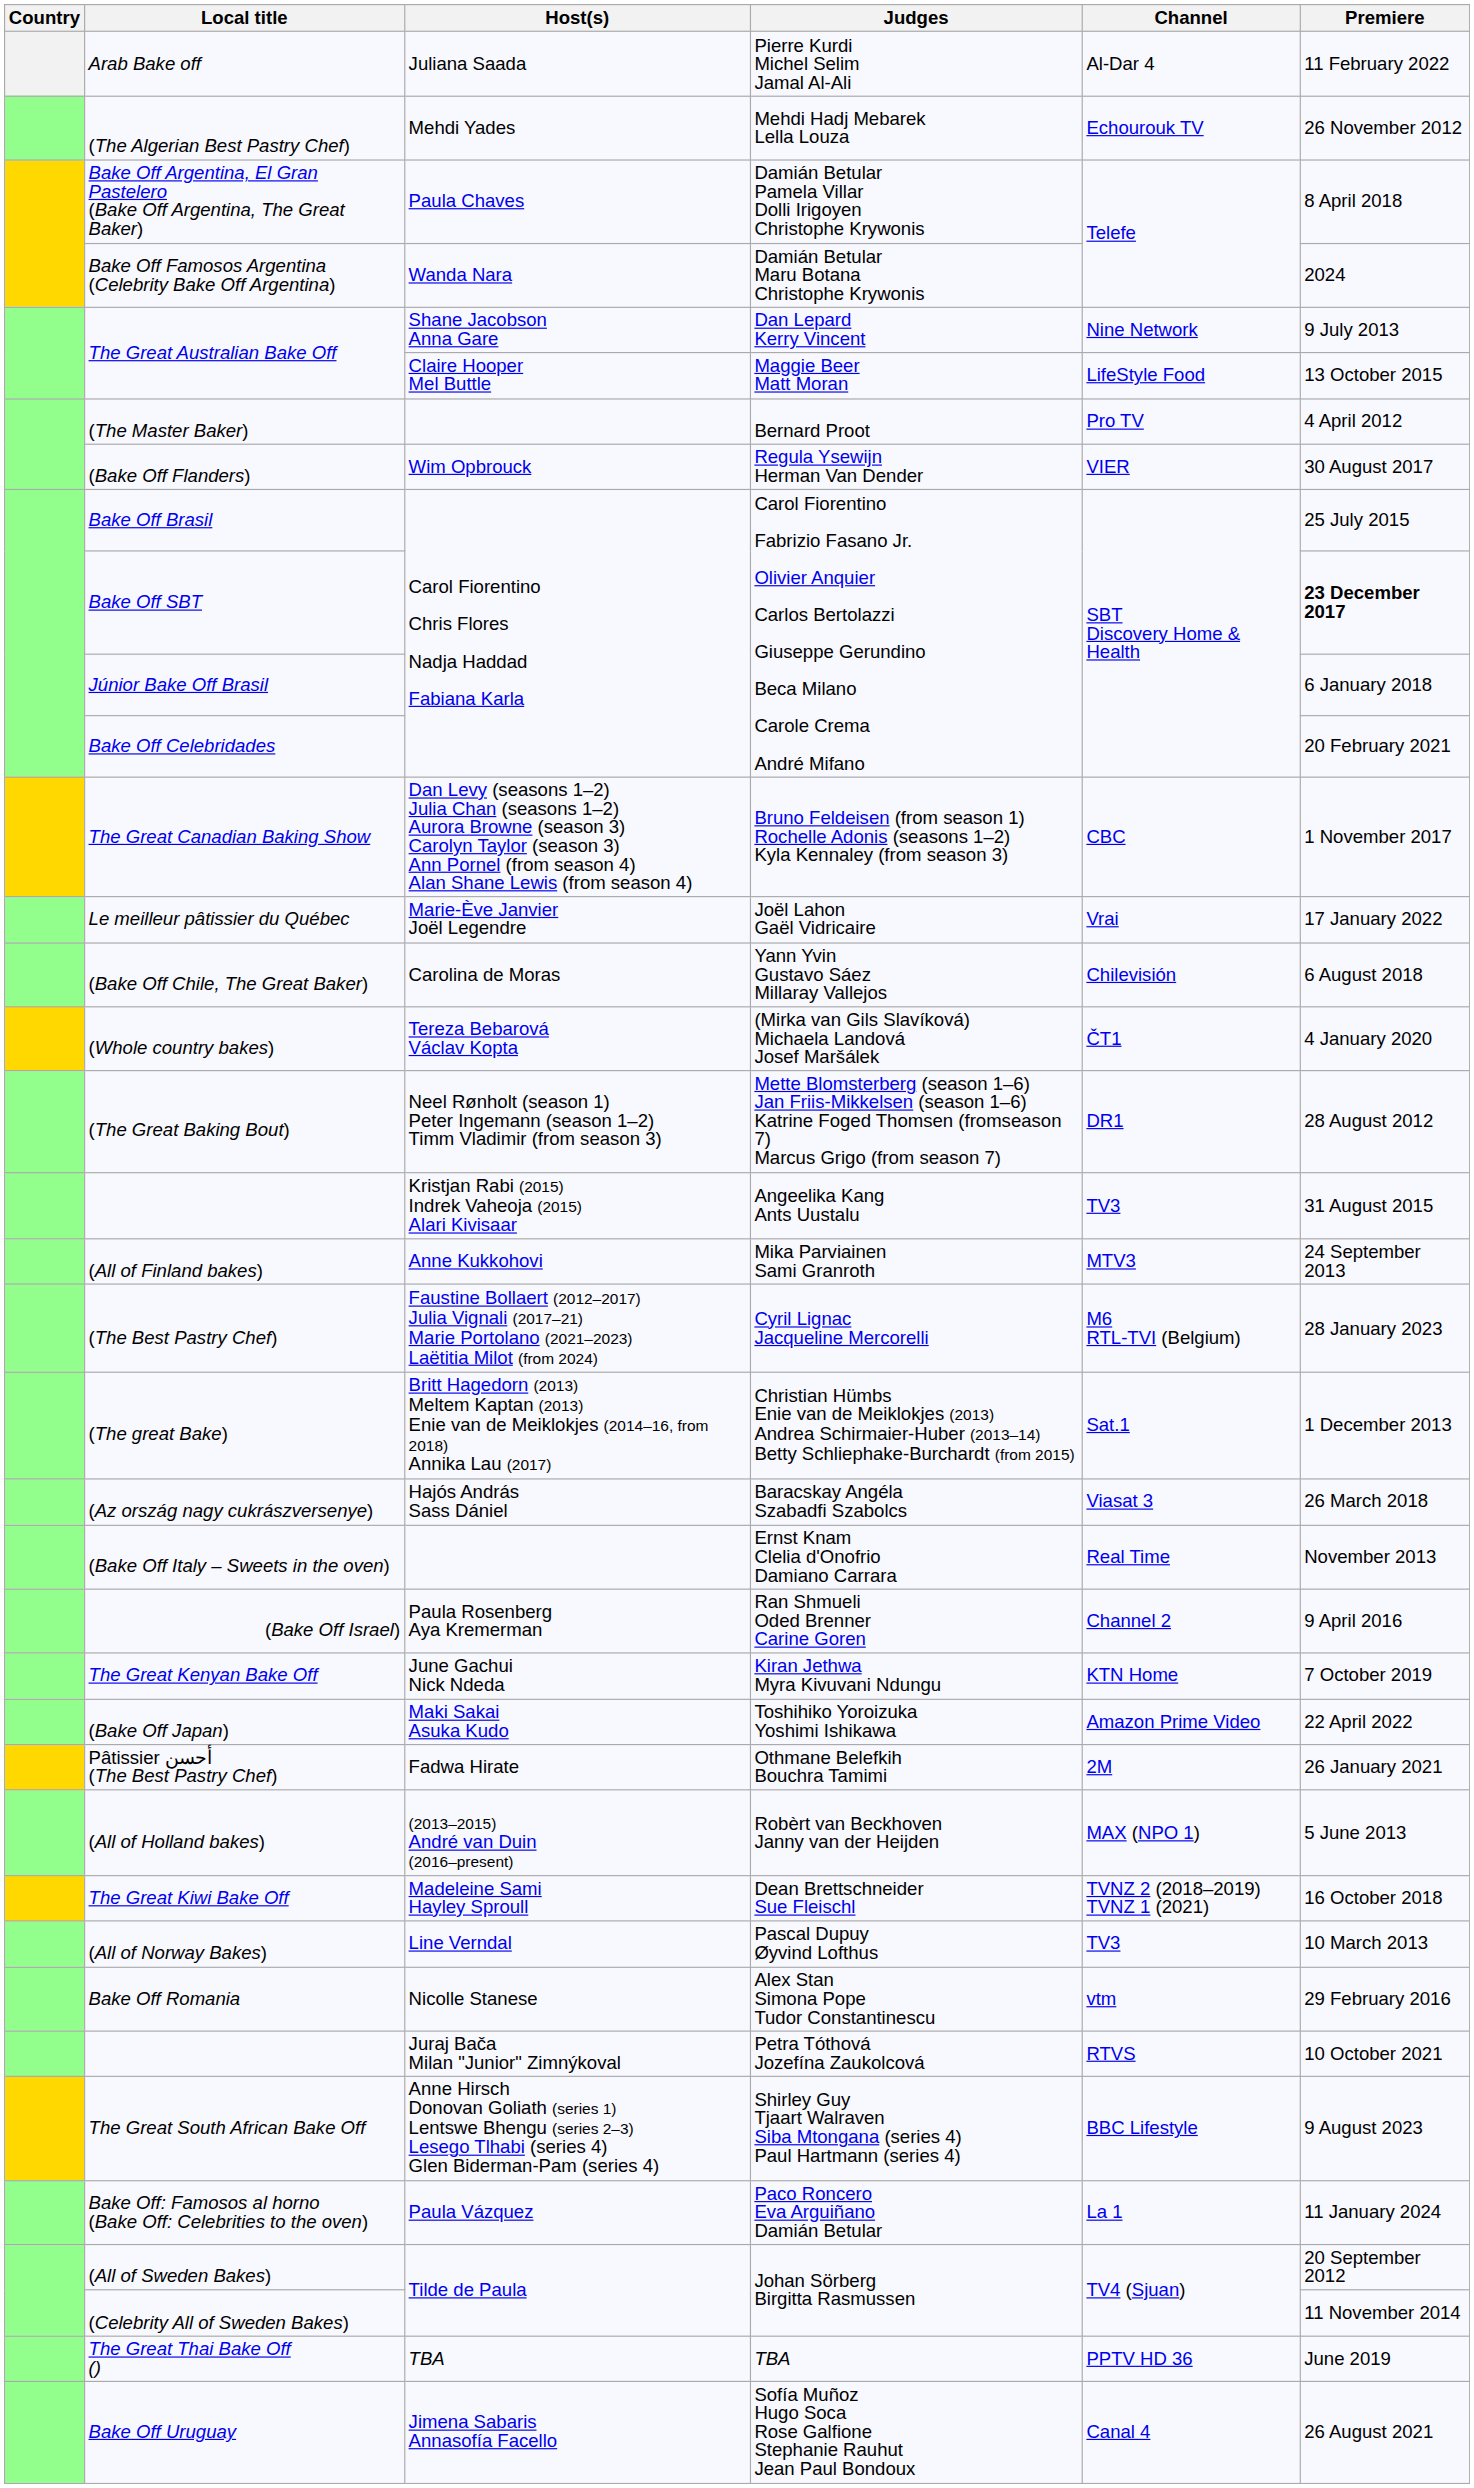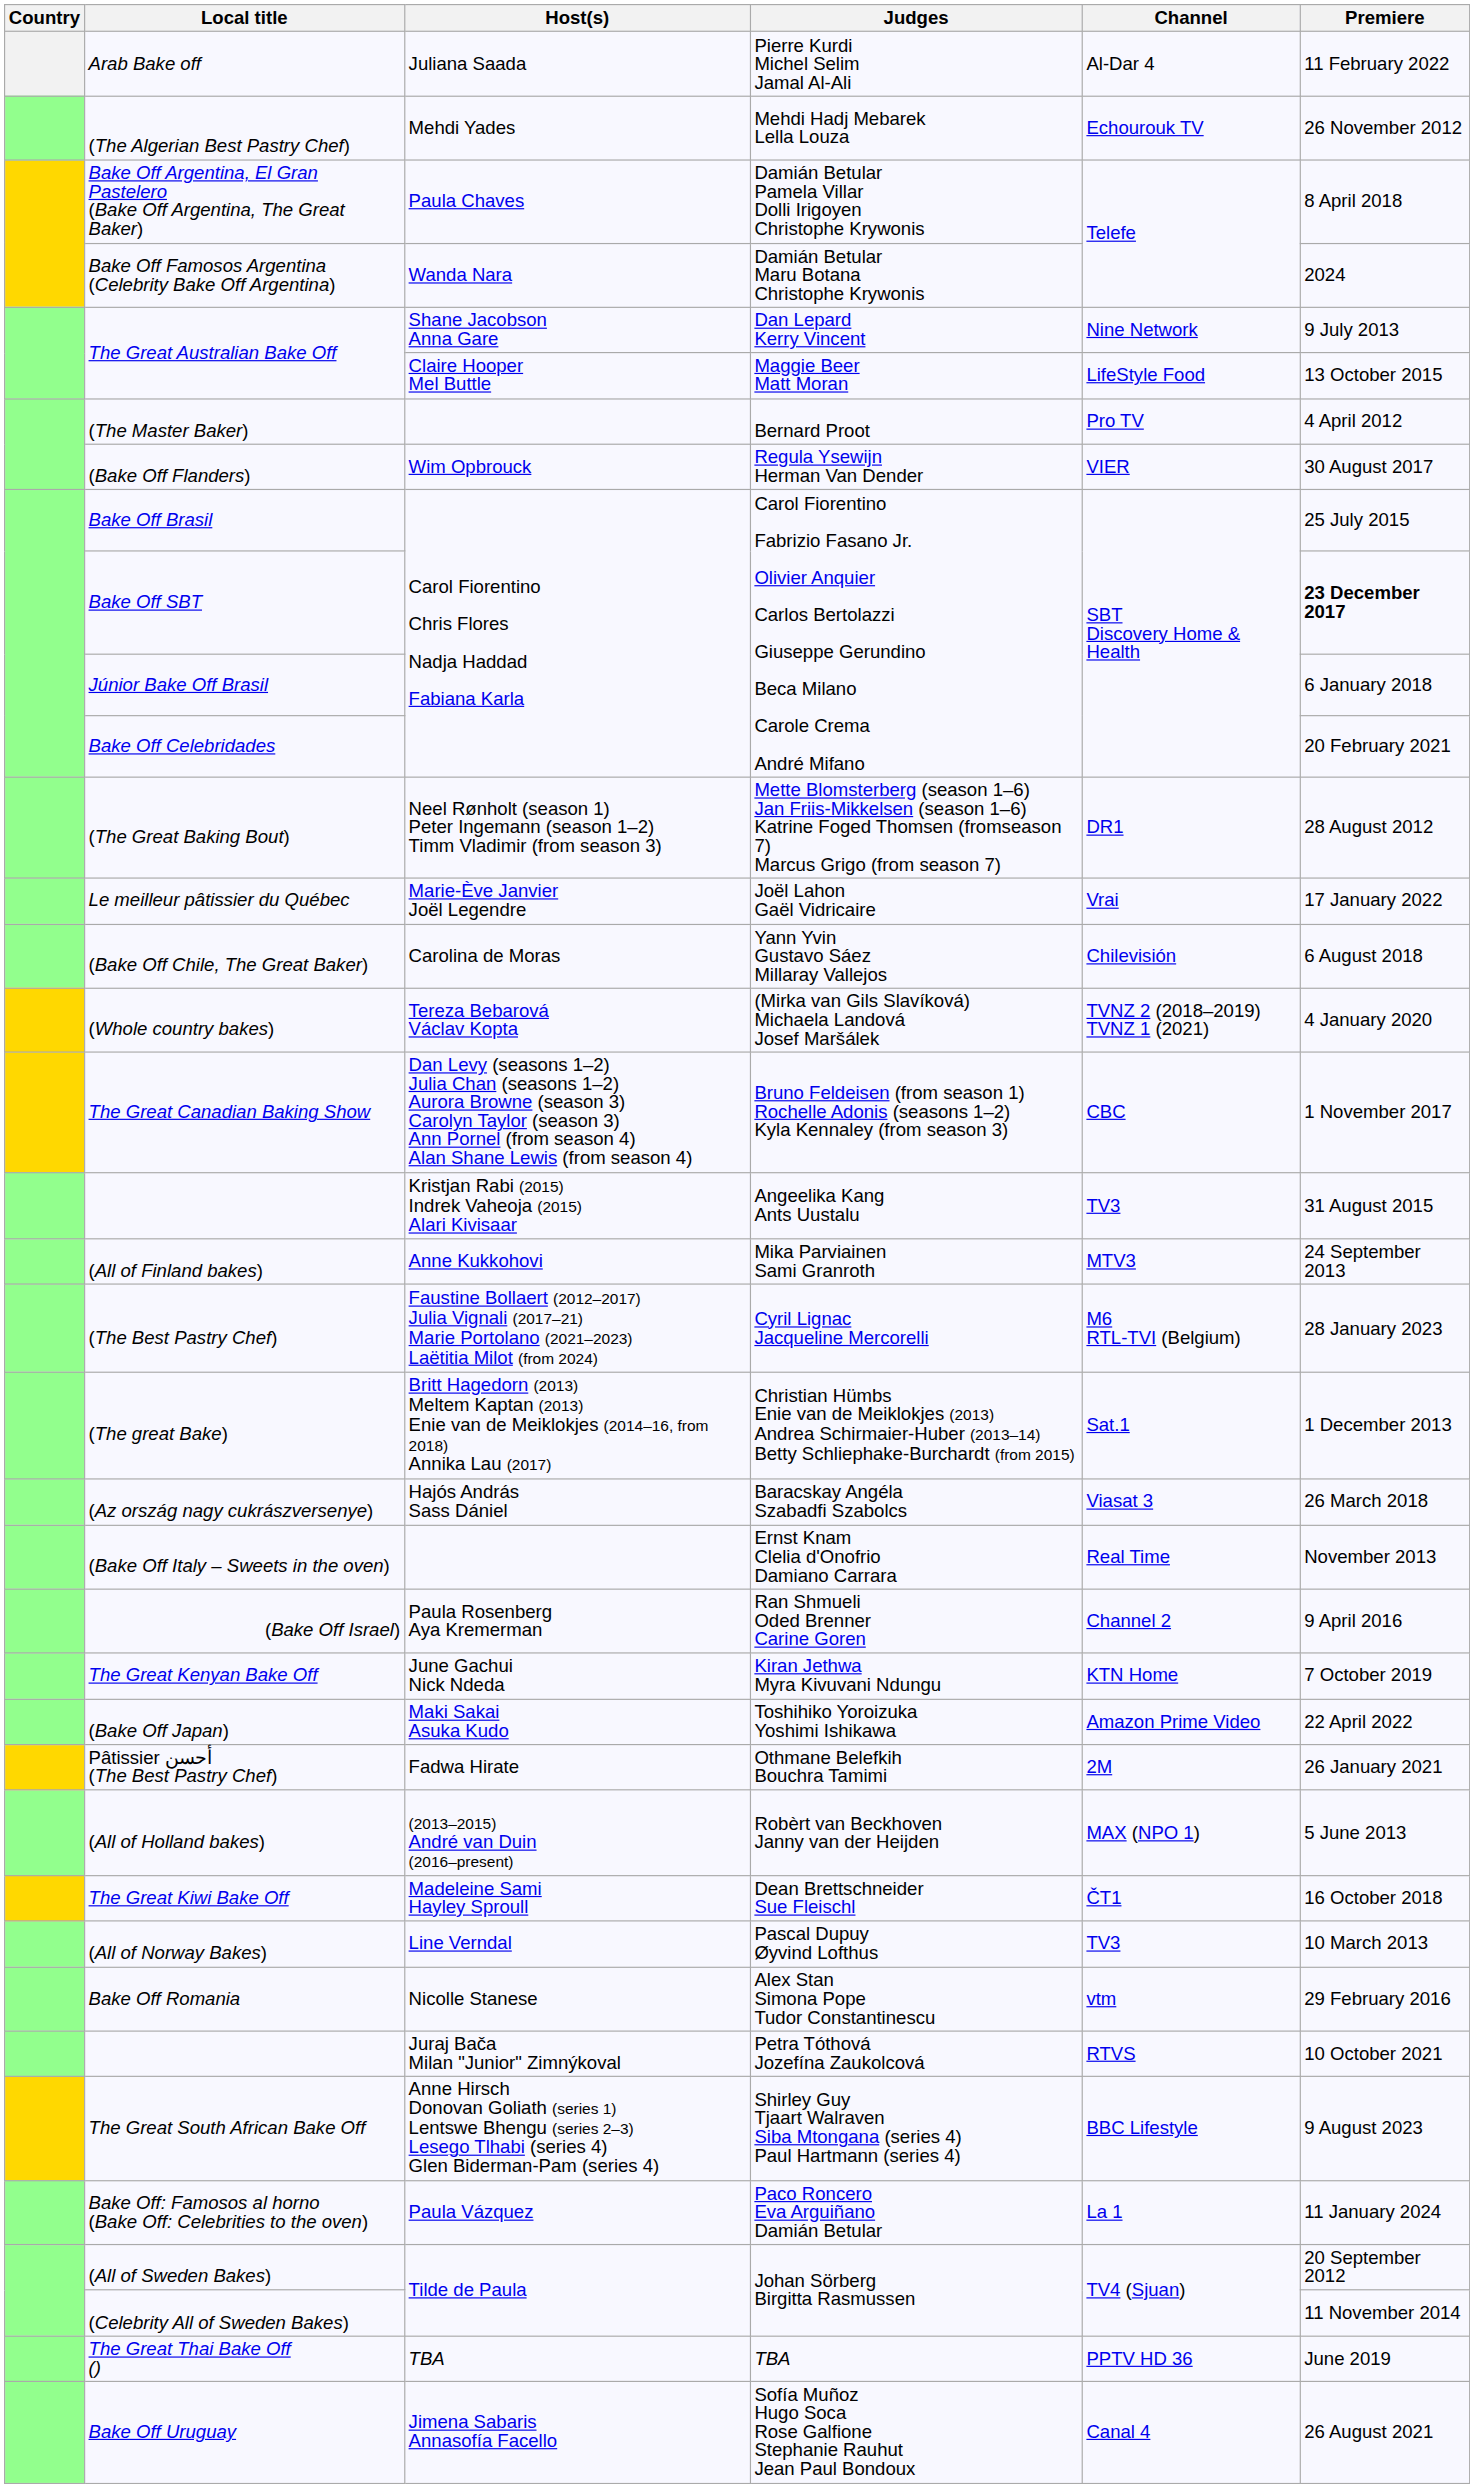rows swapped: (229, 836) <-> (189, 1130)
(1104, 1038) ČT1 -> (1174, 1020) TVNZ 2 (2018–2019) TVNZ 1 (2021)
(1174, 1898) TVNZ 2 (2018–2019) TVNZ 1 (2021) -> (1104, 1898) ČT1
